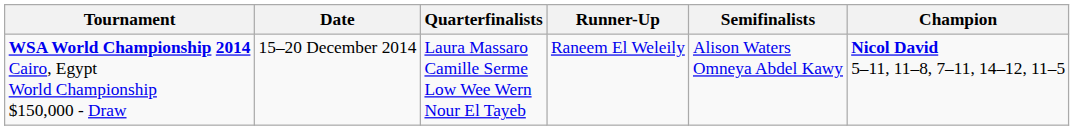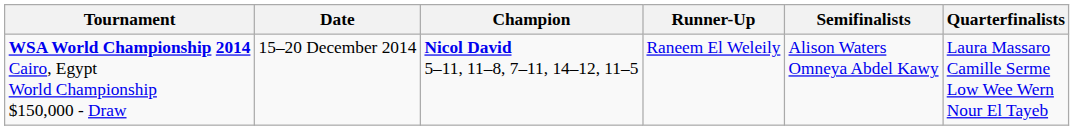columns swapped: (958, 19) <-> (484, 19)
